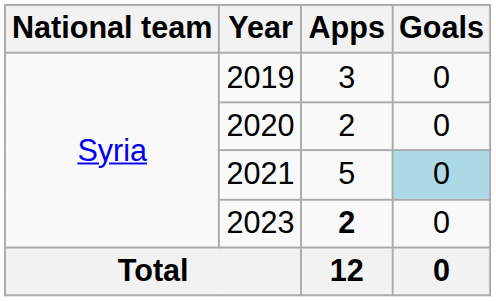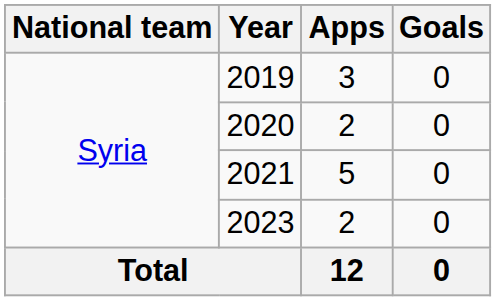(442, 174) lightblue background -> (442, 174) no background
(347, 222) bold -> (347, 222) normal
